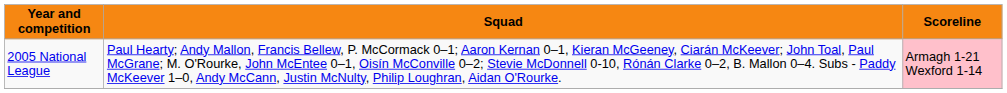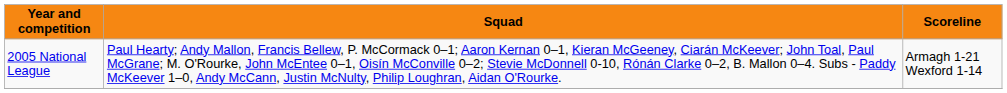(944, 63) pink background -> (944, 63) no background
